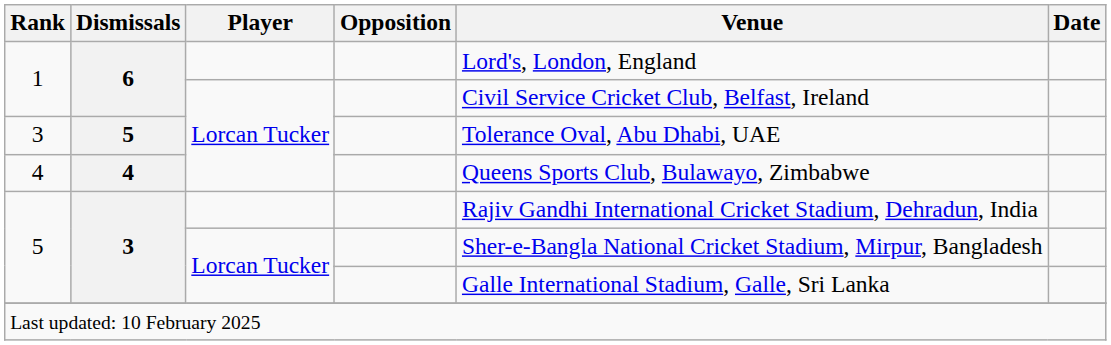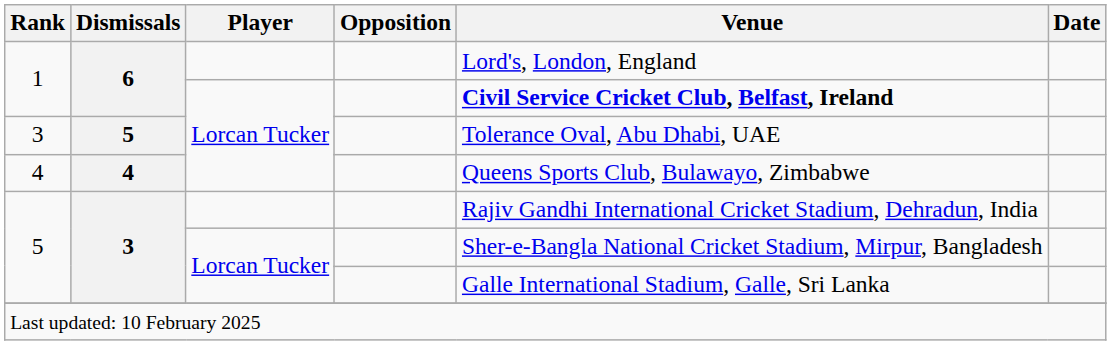(665, 97) normal -> (678, 97) bold
